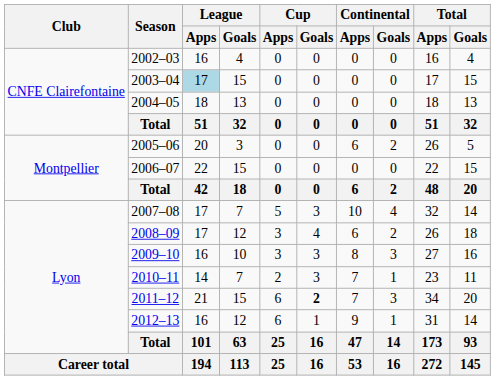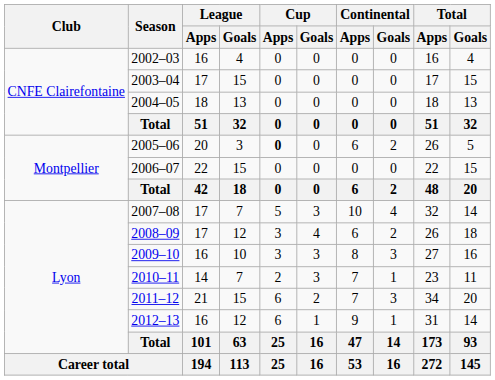(201, 80) lightblue background -> (201, 80) no background
(278, 146) normal -> (278, 146) bold
(316, 299) bold -> (316, 299) normal
